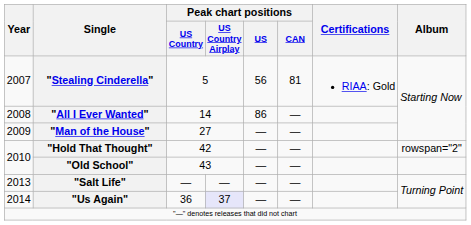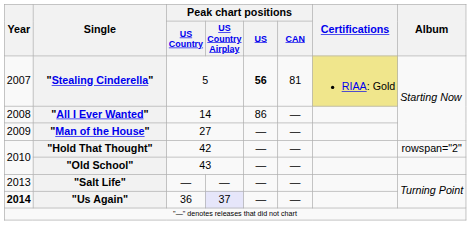(261, 81) normal -> (261, 81) bold
(355, 87) no background -> (355, 87) khaki background
(19, 199) normal -> (19, 199) bold
